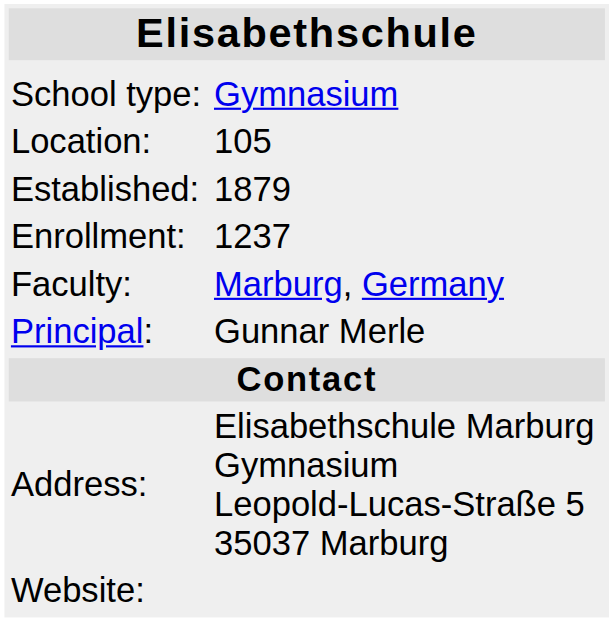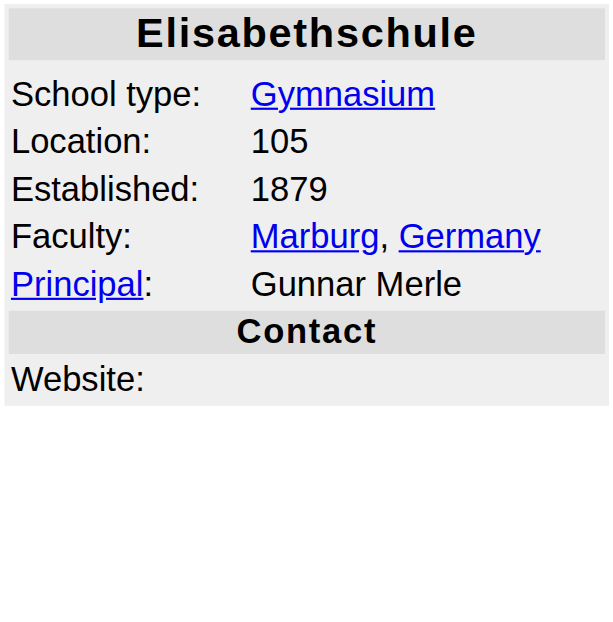- row: (98, 236)
- row: (79, 485)
